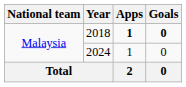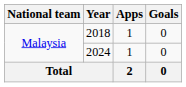(130, 33) bold -> (130, 33) normal
(164, 33) bold -> (164, 33) normal
